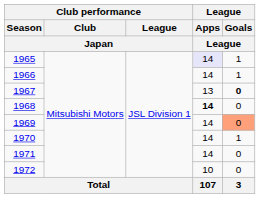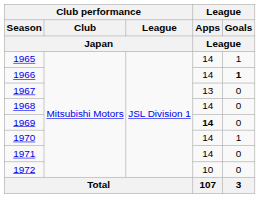(208, 59) lavender background -> (208, 59) no background
(238, 75) normal -> (238, 75) bold
(238, 91) bold -> (238, 91) normal
(208, 106) bold -> (208, 106) normal
(208, 122) normal -> (208, 122) bold
(238, 122) lightsalmon background -> (238, 122) no background
